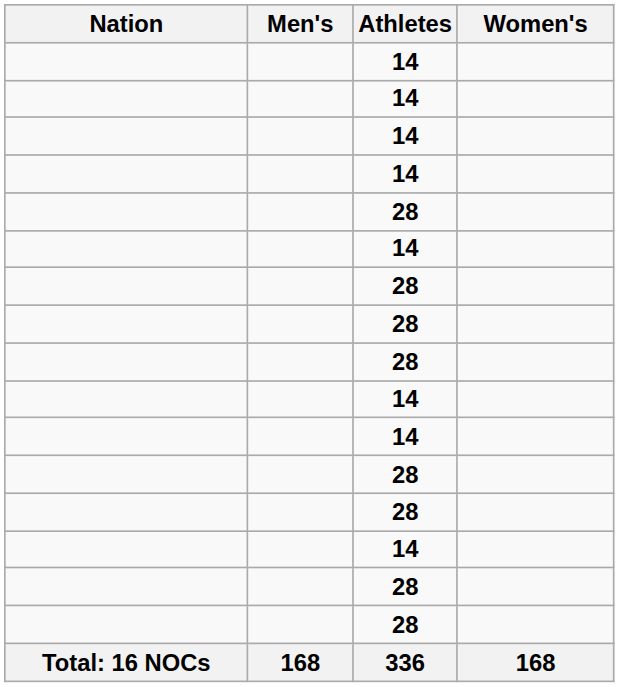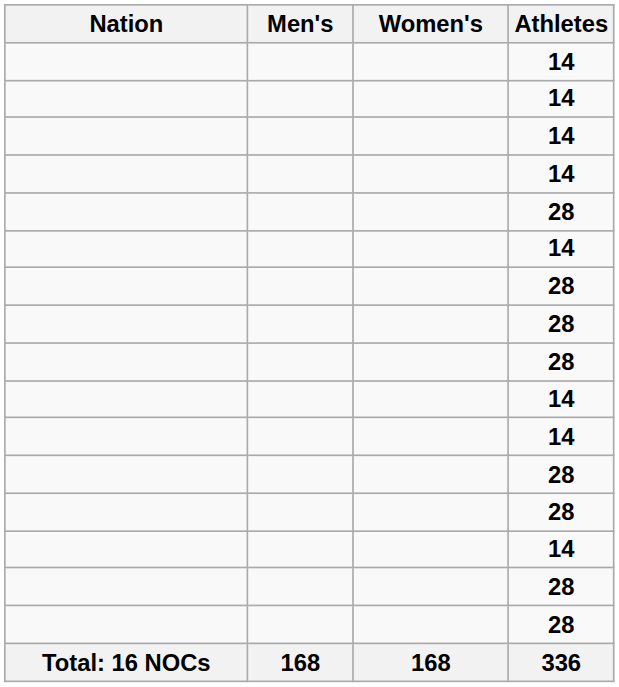columns swapped: (536, 24) <-> (405, 24)
